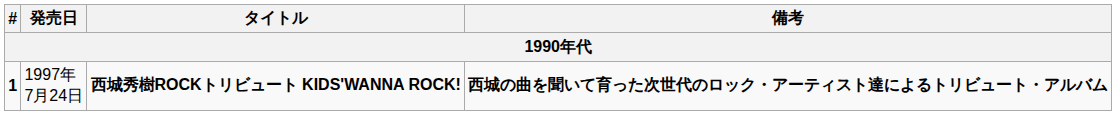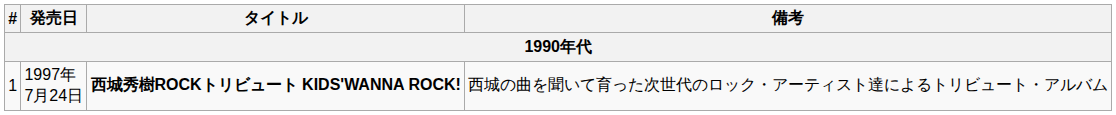(13, 85) bold -> (13, 85) normal
(788, 85) bold -> (788, 85) normal
